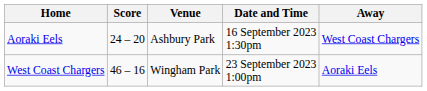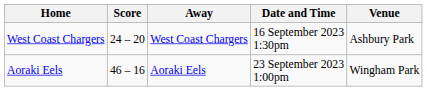columns swapped: (371, 13) <-> (185, 13)
(35, 38) Aoraki Eels -> (56, 38) West Coast Chargers
(56, 70) West Coast Chargers -> (35, 70) Aoraki Eels
